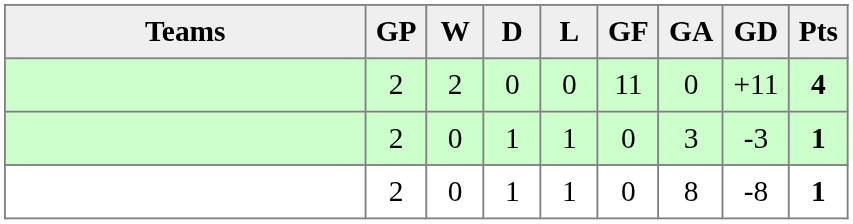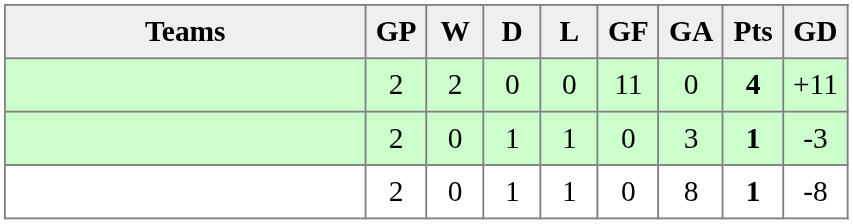columns swapped: (756, 31) <-> (818, 31)
